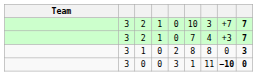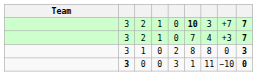(193, 24) normal -> (193, 24) bold
(127, 64) normal -> (127, 64) bold
(227, 64) bold -> (227, 64) normal
